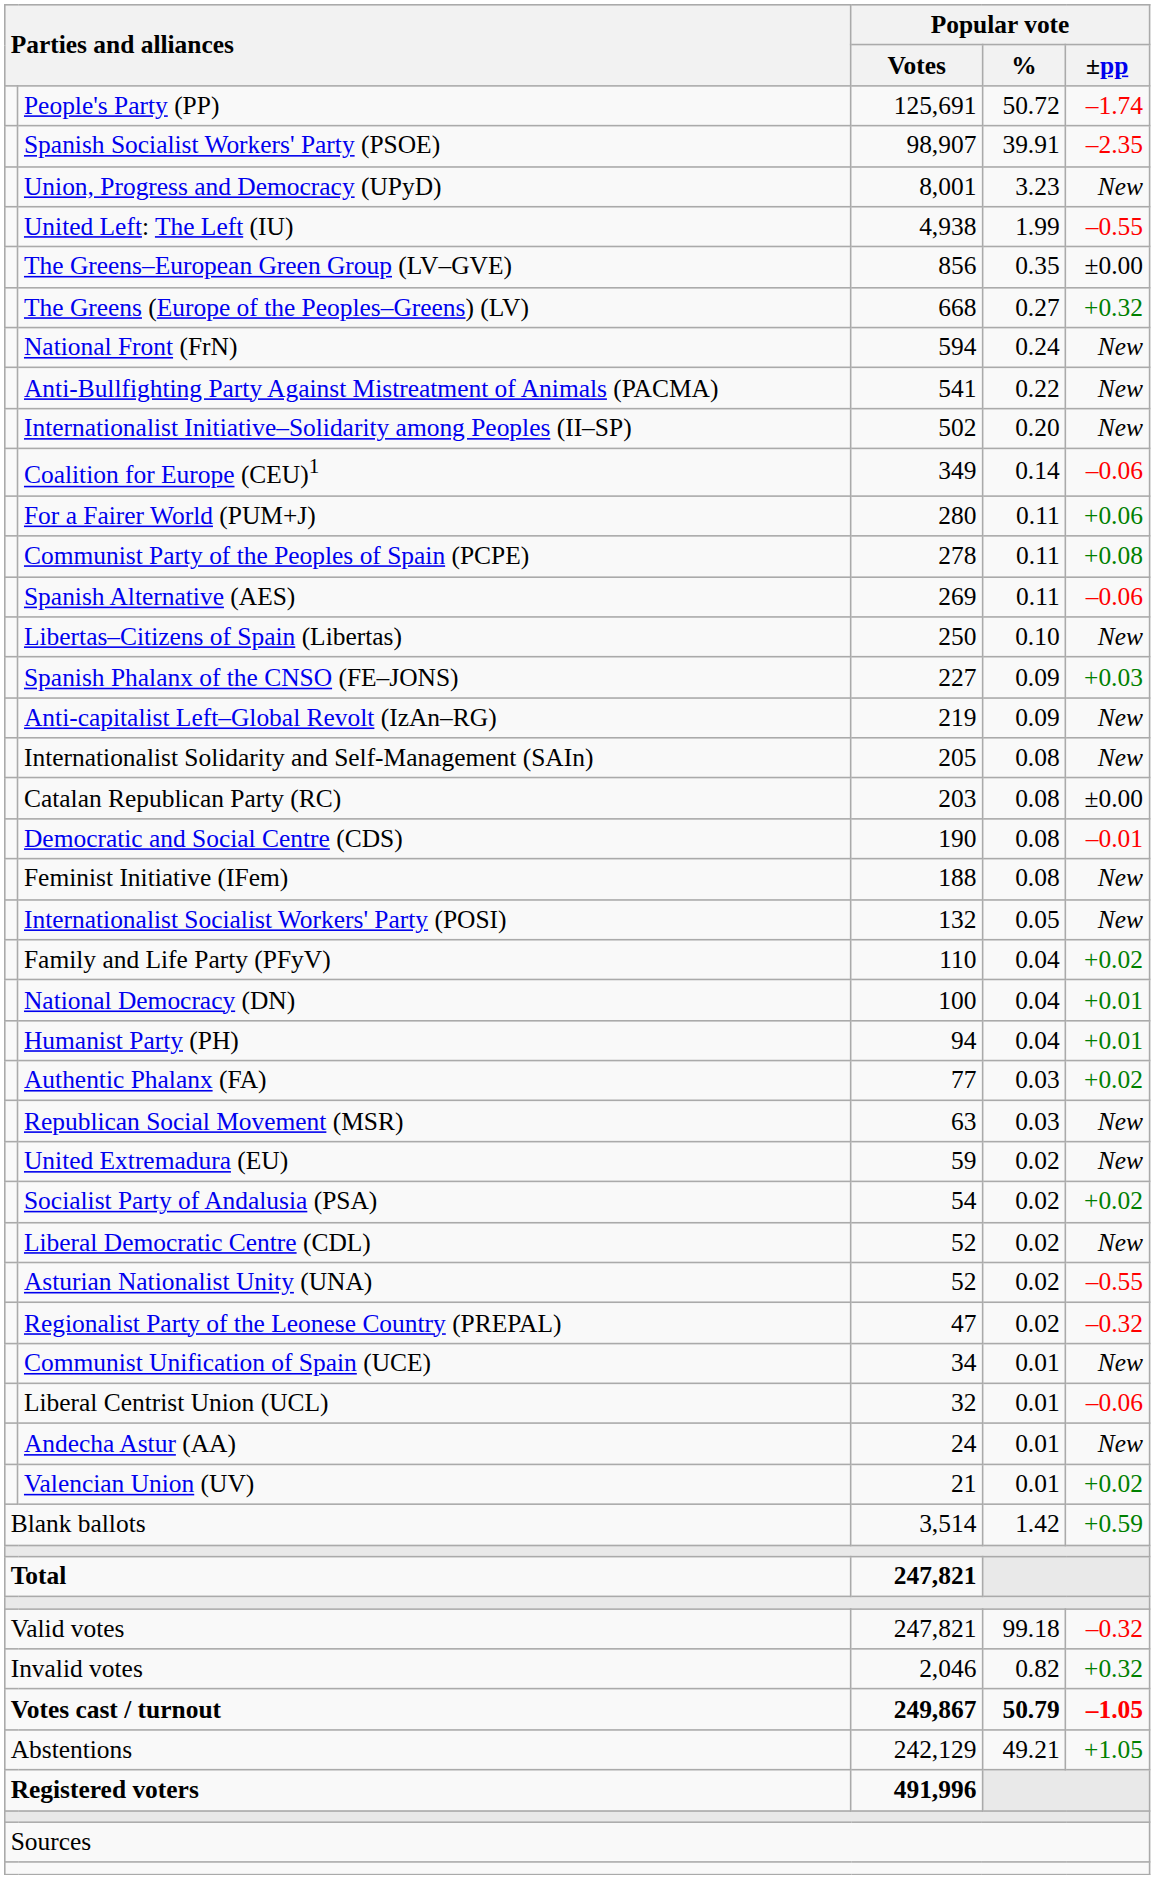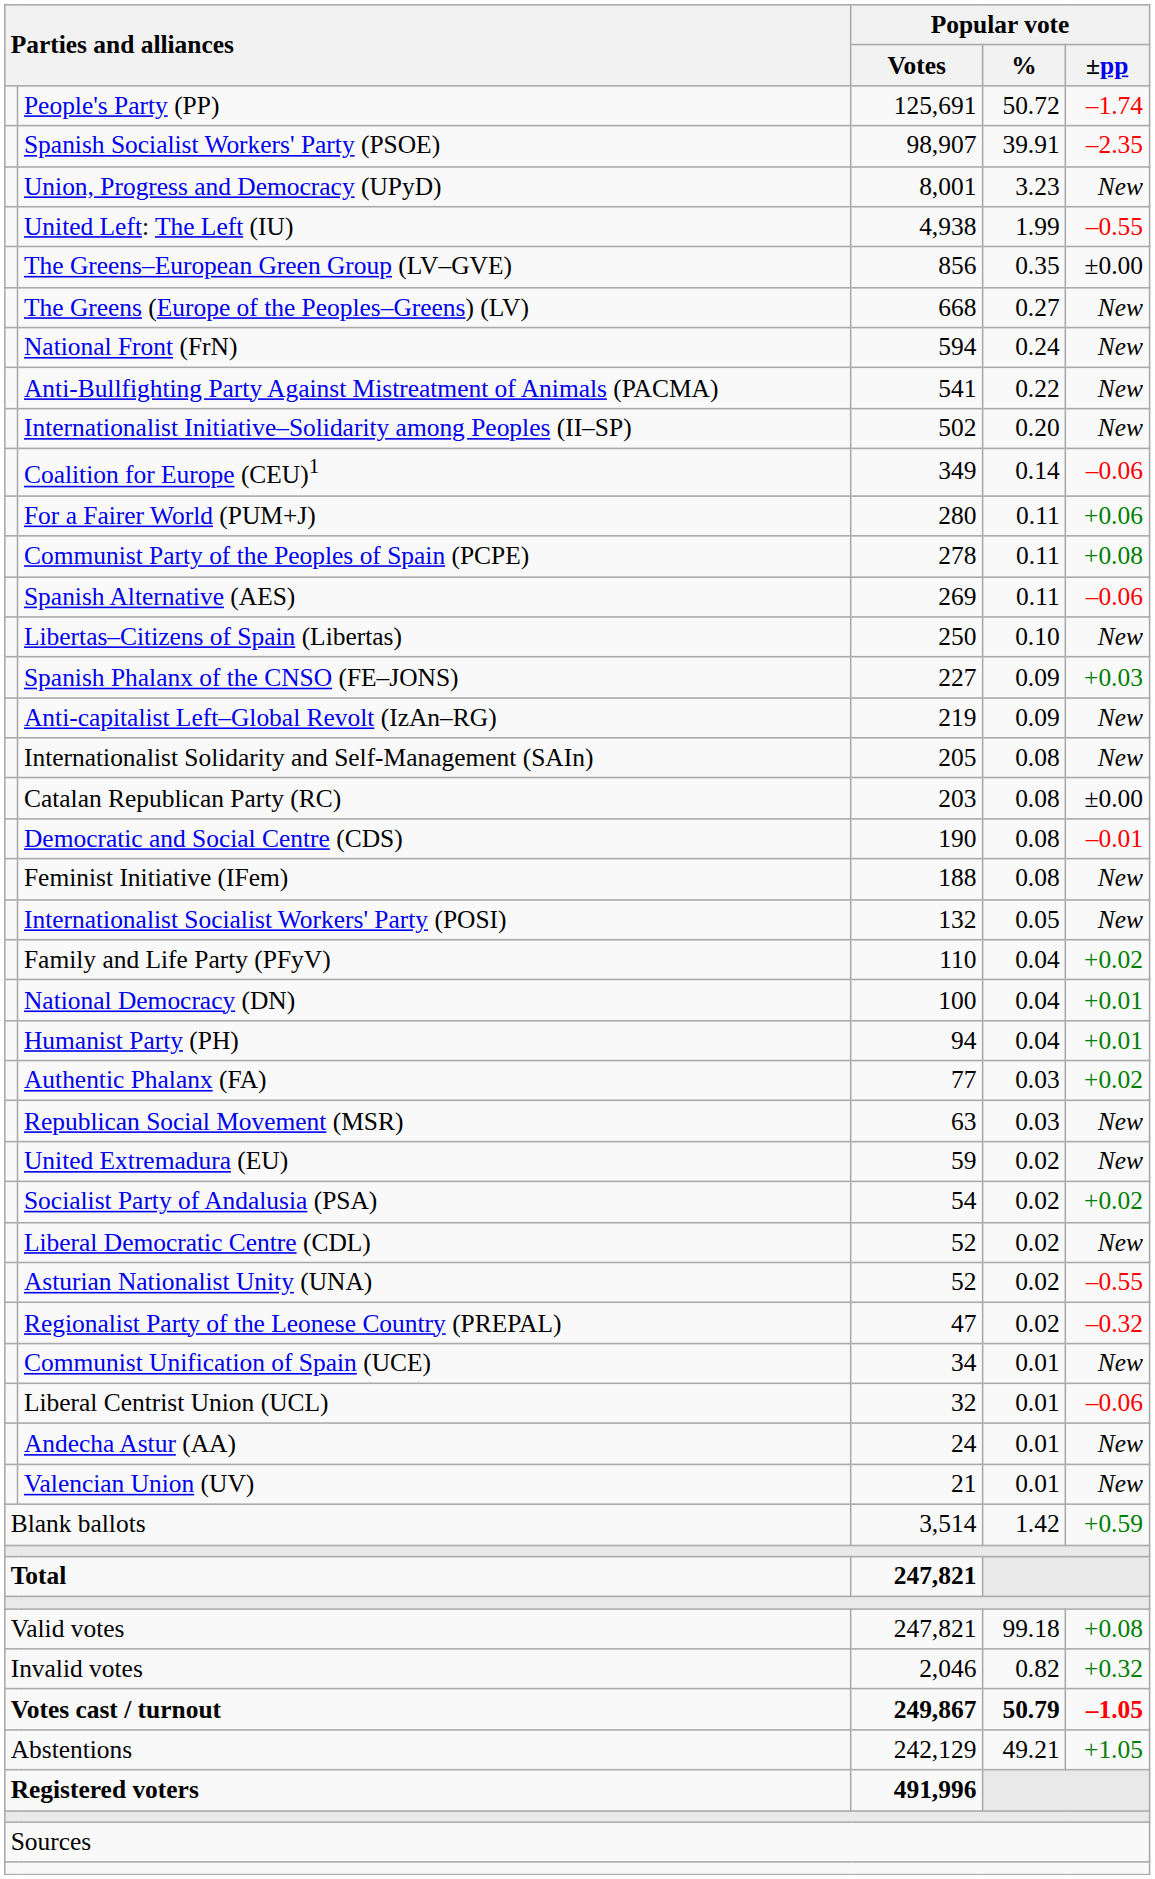(1113, 307) +0.32 -> (1120, 307) New
(1113, 1484) +0.02 -> (1120, 1484) New
(1114, 1628) –0.32 -> (1113, 1628) +0.08
